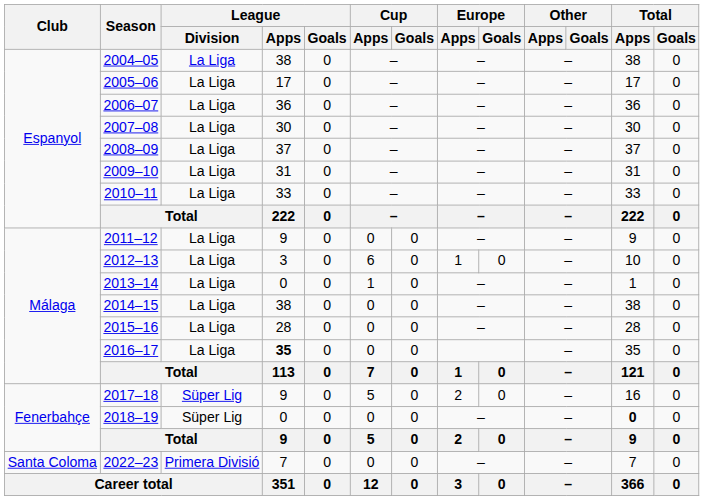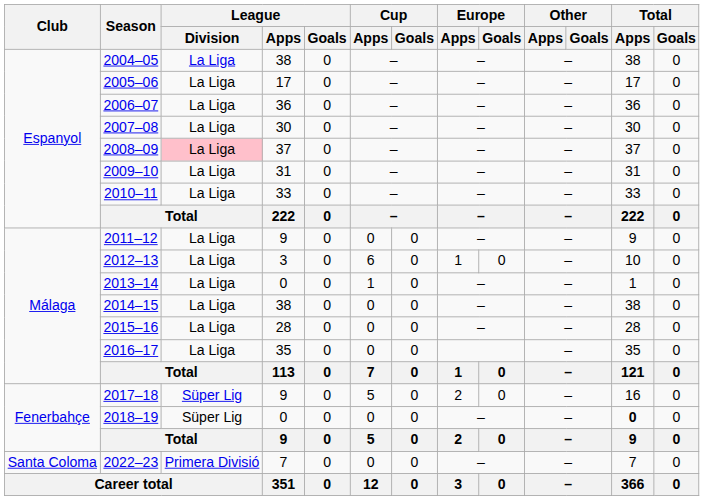(212, 149) no background -> (212, 149) pink background
(283, 350) bold -> (283, 350) normal
